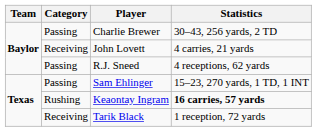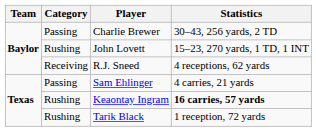(66, 48) Receiving -> (62, 48) Rushing
(214, 48) 4 carries, 21 yards -> (241, 48) 15–23, 270 yards, 1 TD, 1 INT
(61, 65) Passing -> (66, 65) Receiving
(241, 83) 15–23, 270 yards, 1 TD, 1 INT -> (214, 83) 4 carries, 21 yards
(66, 117) Receiving -> (62, 117) Rushing
